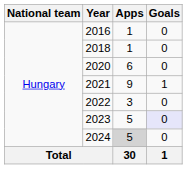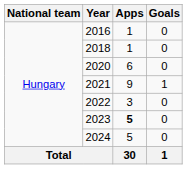(130, 119) normal -> (130, 119) bold
(164, 119) lavender background -> (164, 119) no background
(130, 137) lightgrey background -> (130, 137) no background
